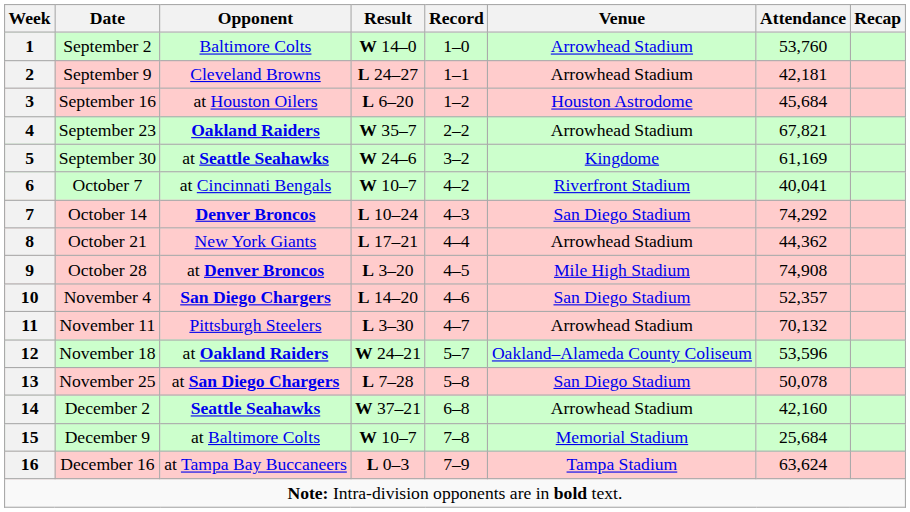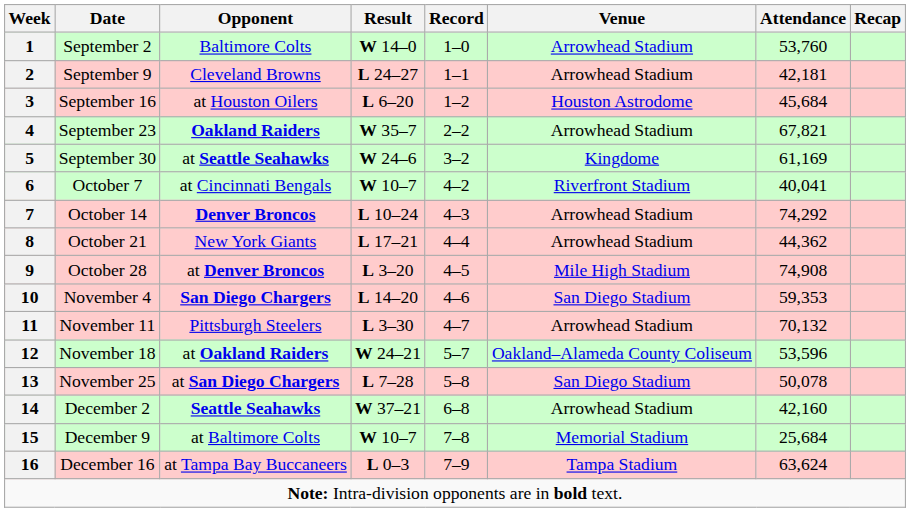(622, 213) San Diego Stadium -> (622, 213) Arrowhead Stadium
(803, 297) 52,357 -> (803, 297) 59,353
